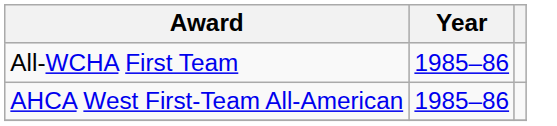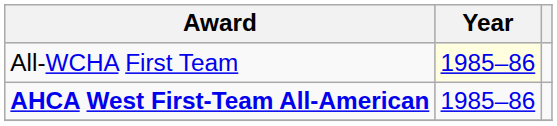(462, 62) no background -> (488, 62) lightyellow background
(207, 100) normal -> (220, 100) bold
